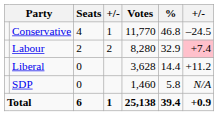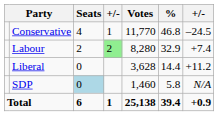(109, 48) no background -> (109, 48) lightgreen background
(201, 48) pink background -> (201, 48) no background
(79, 84) no background -> (79, 84) lightblue background
